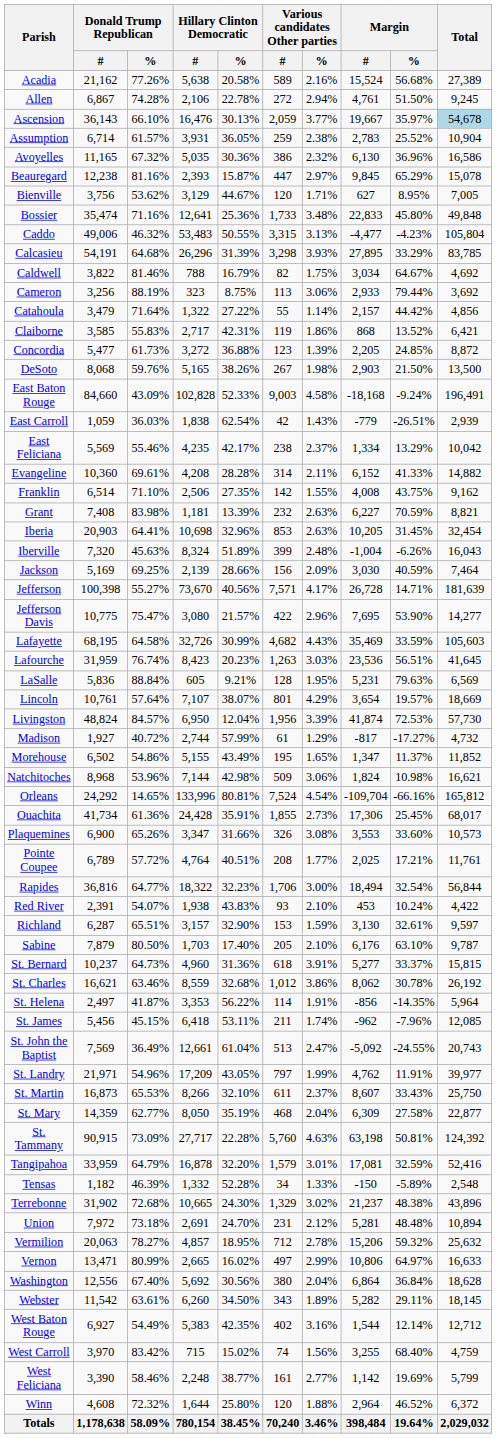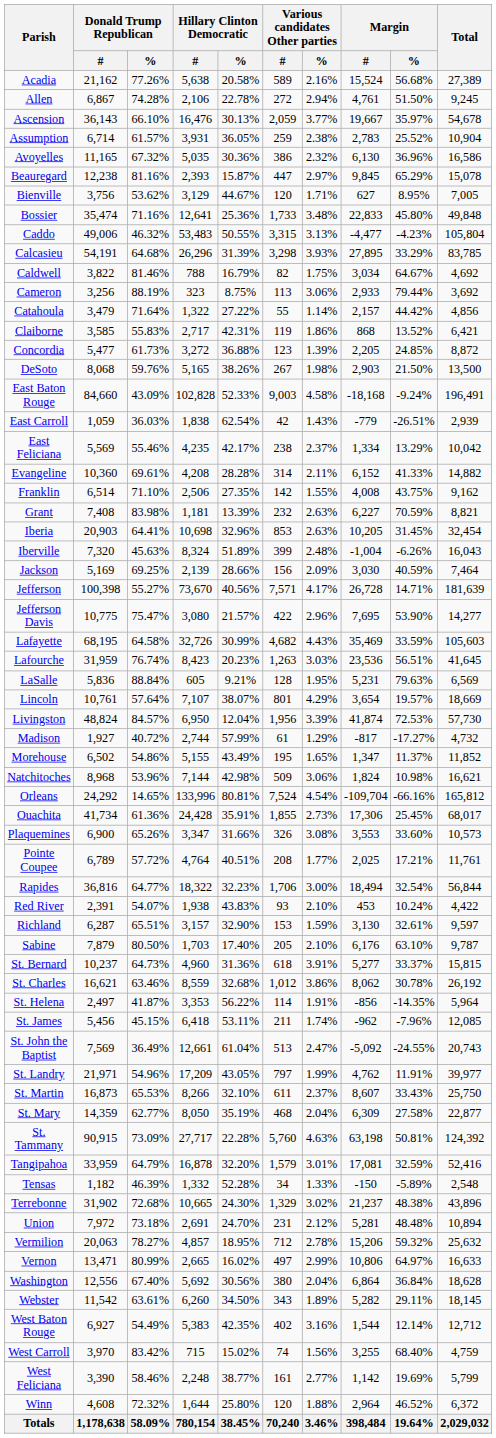(465, 118) lightblue background -> (465, 118) no background
